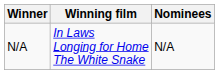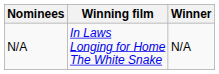columns swapped: (27, 14) <-> (183, 14)
